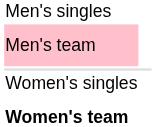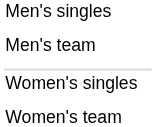(51, 45) pink background -> (51, 45) no background
(67, 117) bold -> (64, 117) normal
